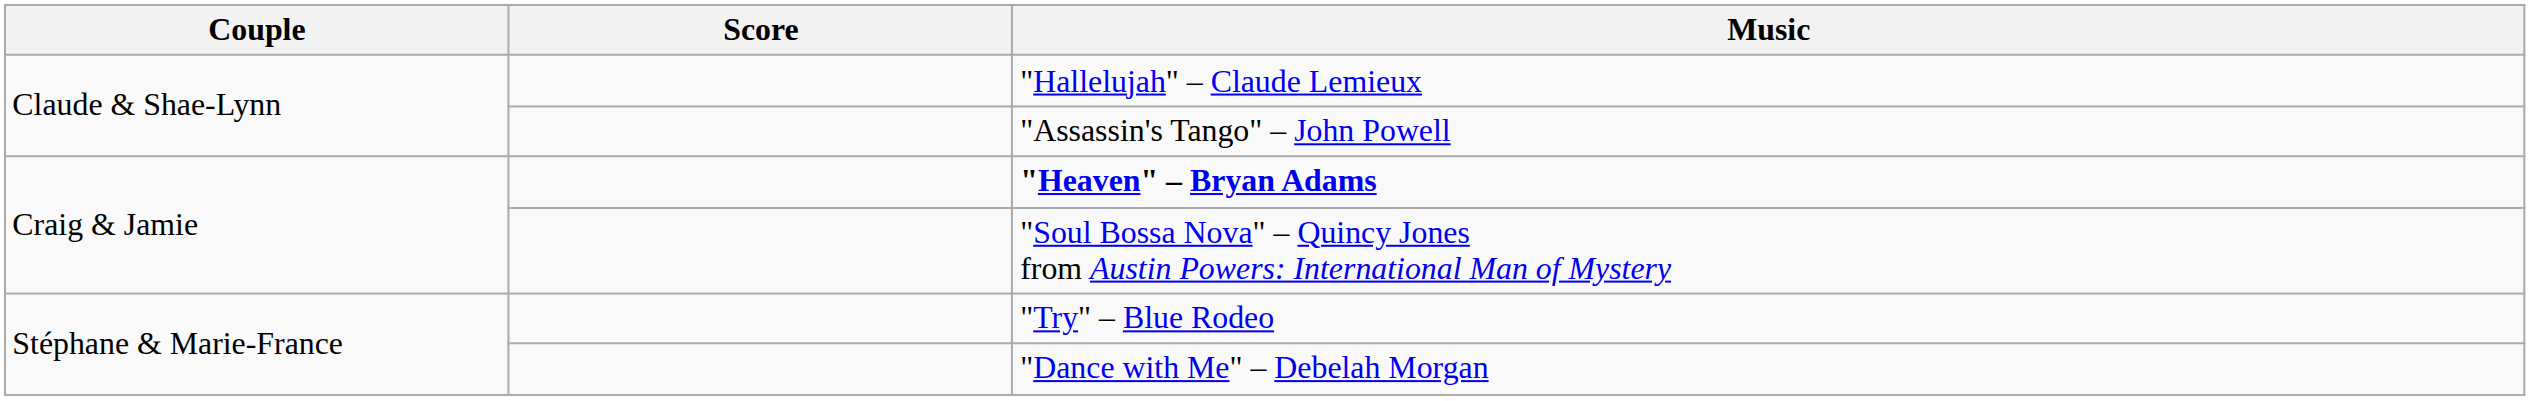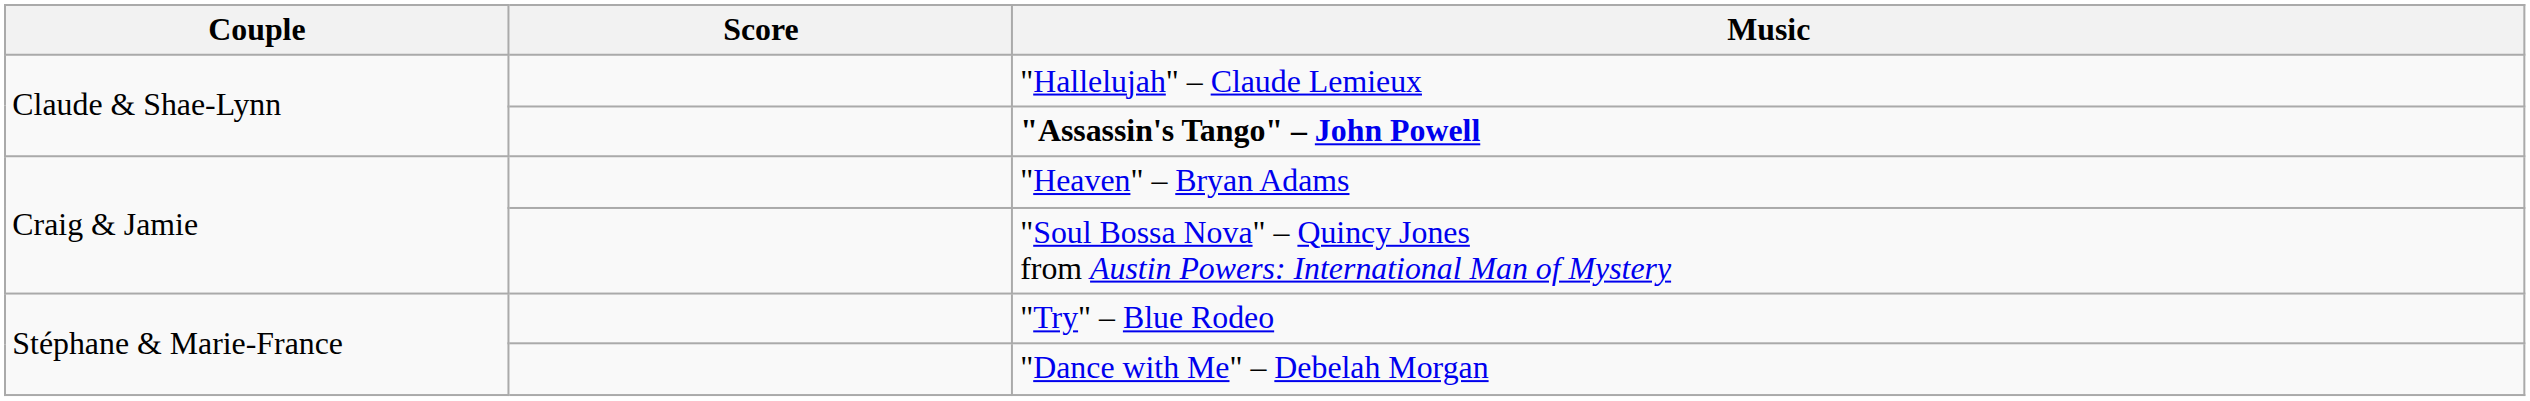(1235, 130) normal -> (1250, 130) bold
(1198, 181) bold -> (1185, 181) normal
